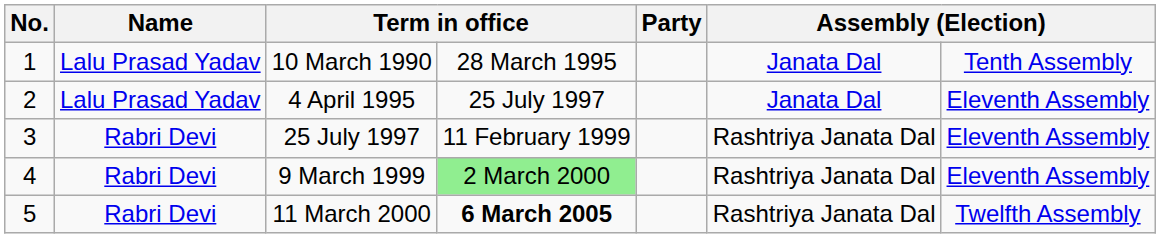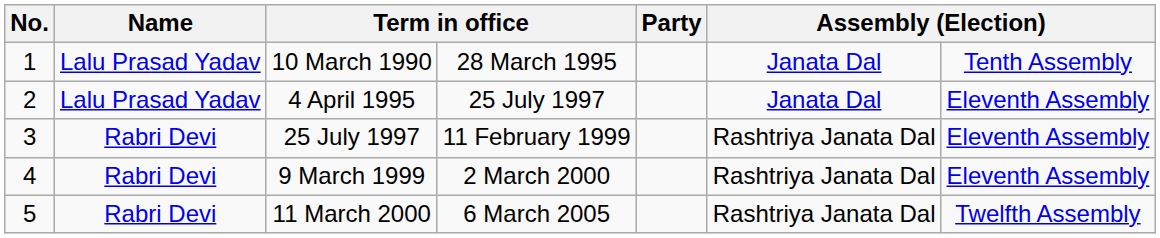(537, 175) lightgreen background -> (537, 175) no background
(537, 213) bold -> (537, 213) normal
